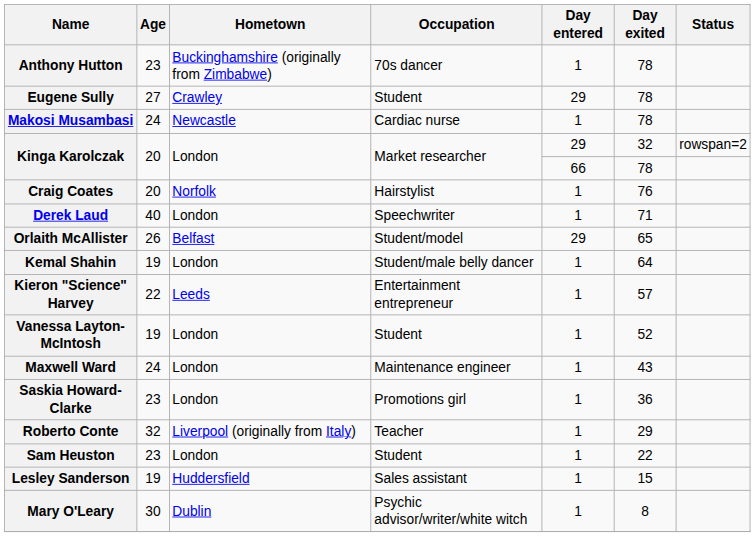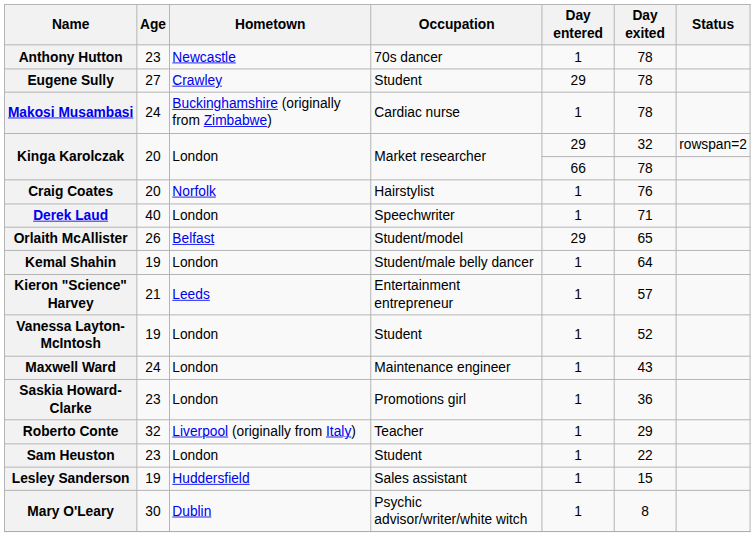(256, 65) Buckinghamshire (originally from Zimbabwe) -> (204, 57) Newcastle
(204, 121) Newcastle -> (256, 112) Buckinghamshire (originally from Zimbabwe)
(153, 294) 22 -> (153, 294) 21
